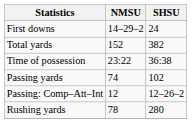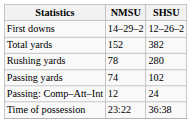(154, 29) 24 -> (166, 29) 12–26–2
rows swapped: (36, 110) <-> (46, 61)
(166, 94) 12–26–2 -> (154, 94) 24
